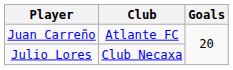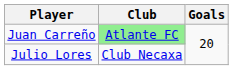(142, 34) no background -> (142, 34) lightgreen background
